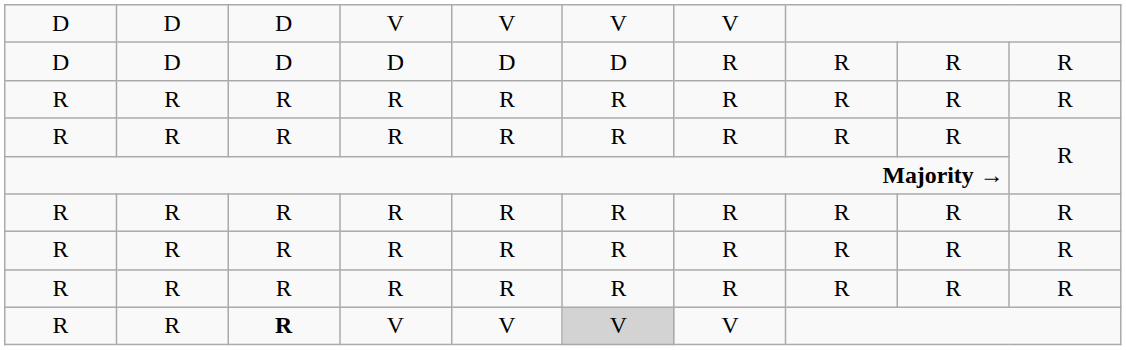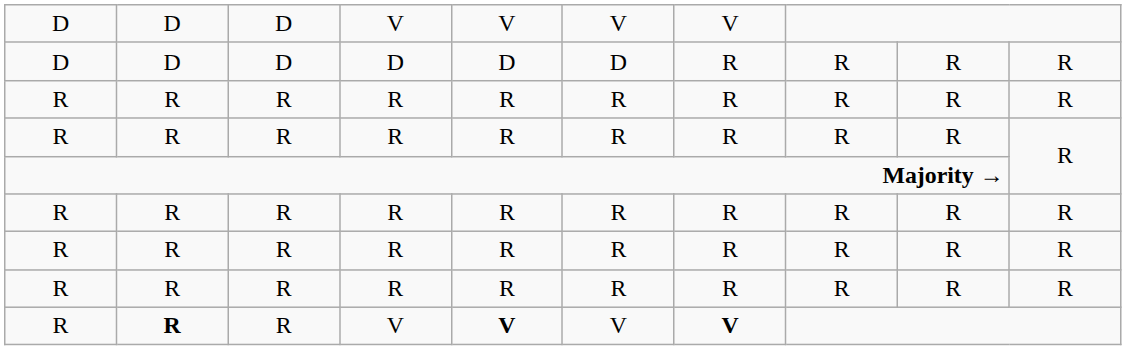(172, 325) normal -> (172, 325) bold
(284, 325) bold -> (284, 325) normal
(507, 325) normal -> (507, 325) bold
(618, 325) lightgrey background -> (618, 325) no background
(730, 325) normal -> (730, 325) bold
